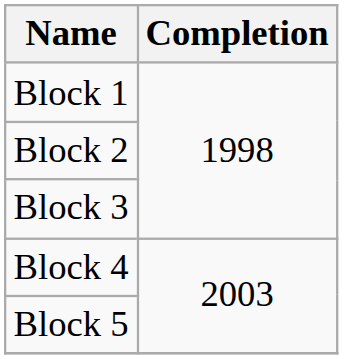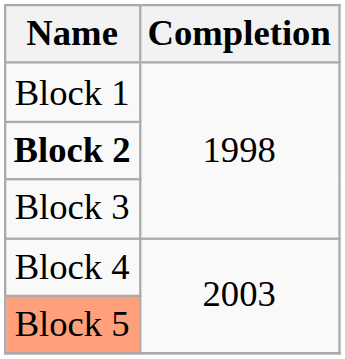(71, 149) normal -> (72, 149) bold
(71, 324) no background -> (72, 324) lightsalmon background
